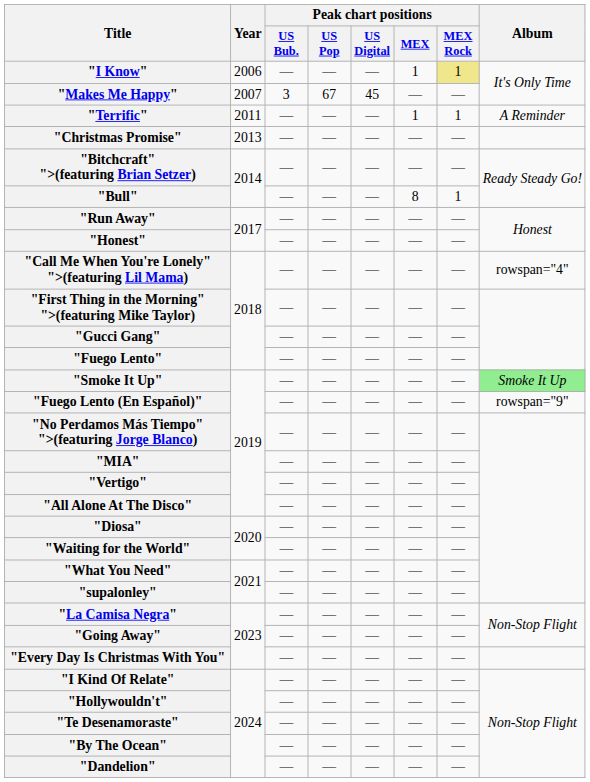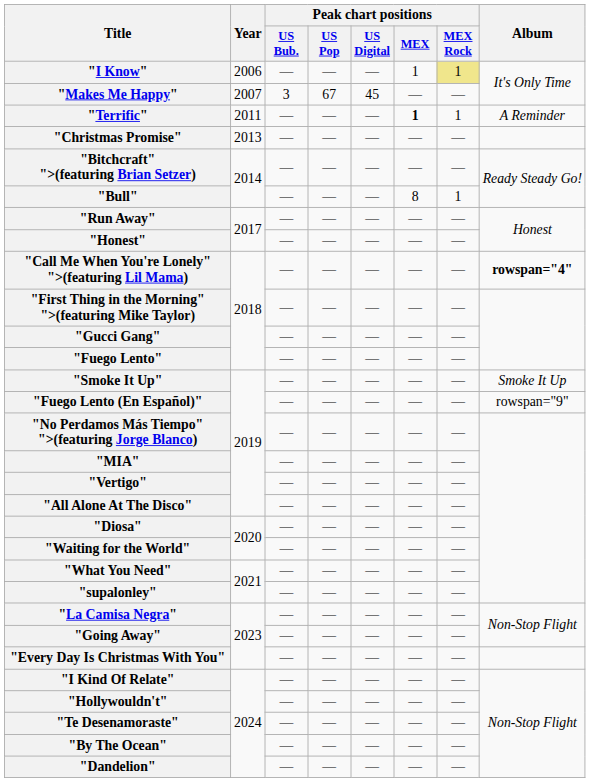(415, 115) normal -> (415, 115) bold
(532, 270) normal -> (532, 270) bold
(532, 380) lightgreen background -> (532, 380) no background
